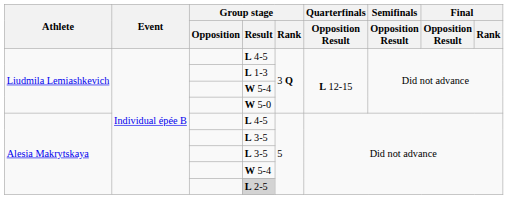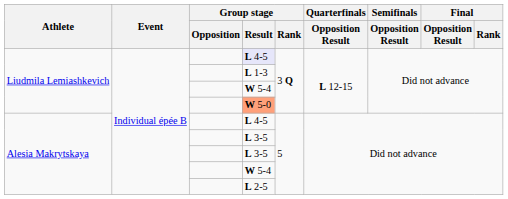(256, 56) no background -> (256, 56) lavender background
(258, 105) no background -> (258, 105) lightsalmon background
(256, 186) lightgrey background -> (256, 186) no background
